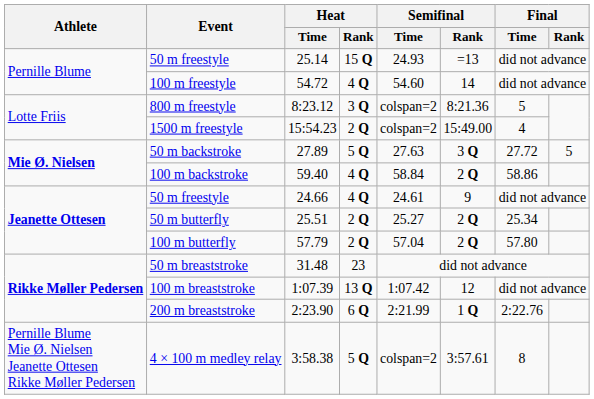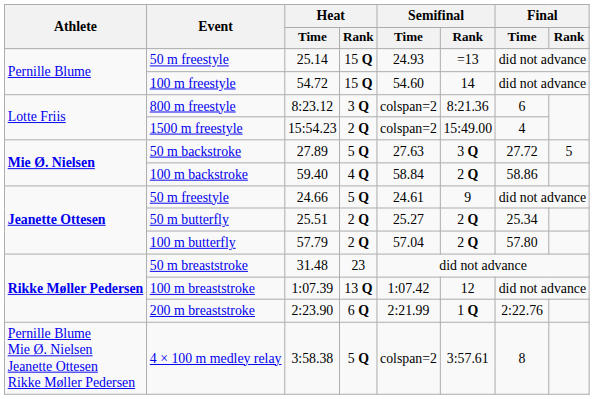(358, 83) 4 Q -> (358, 83) 15 Q
(522, 106) 5 -> (522, 106) 6
(358, 197) 4 Q -> (358, 197) 5 Q
